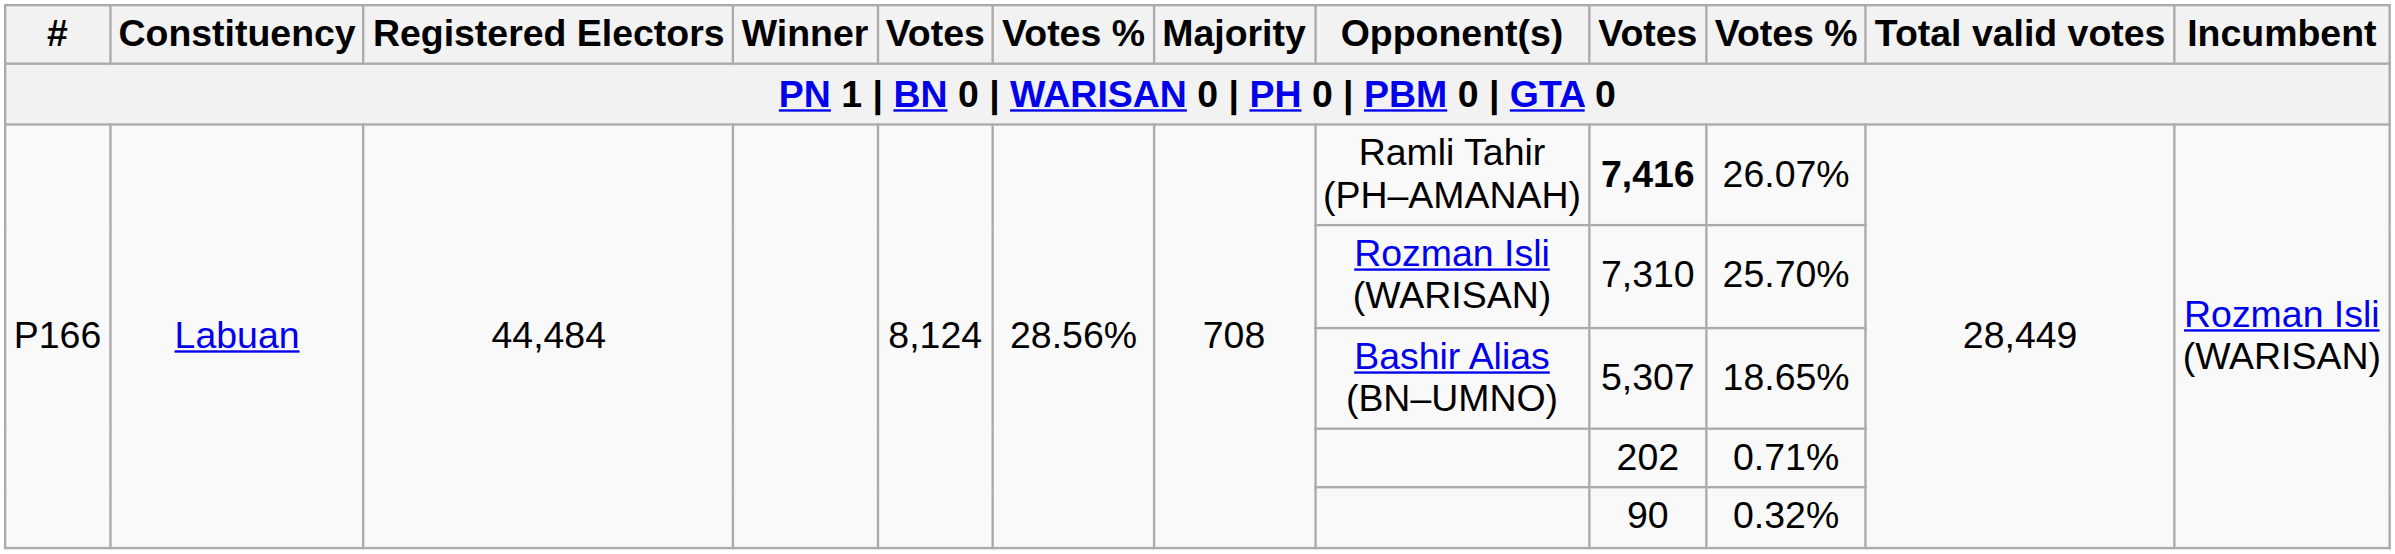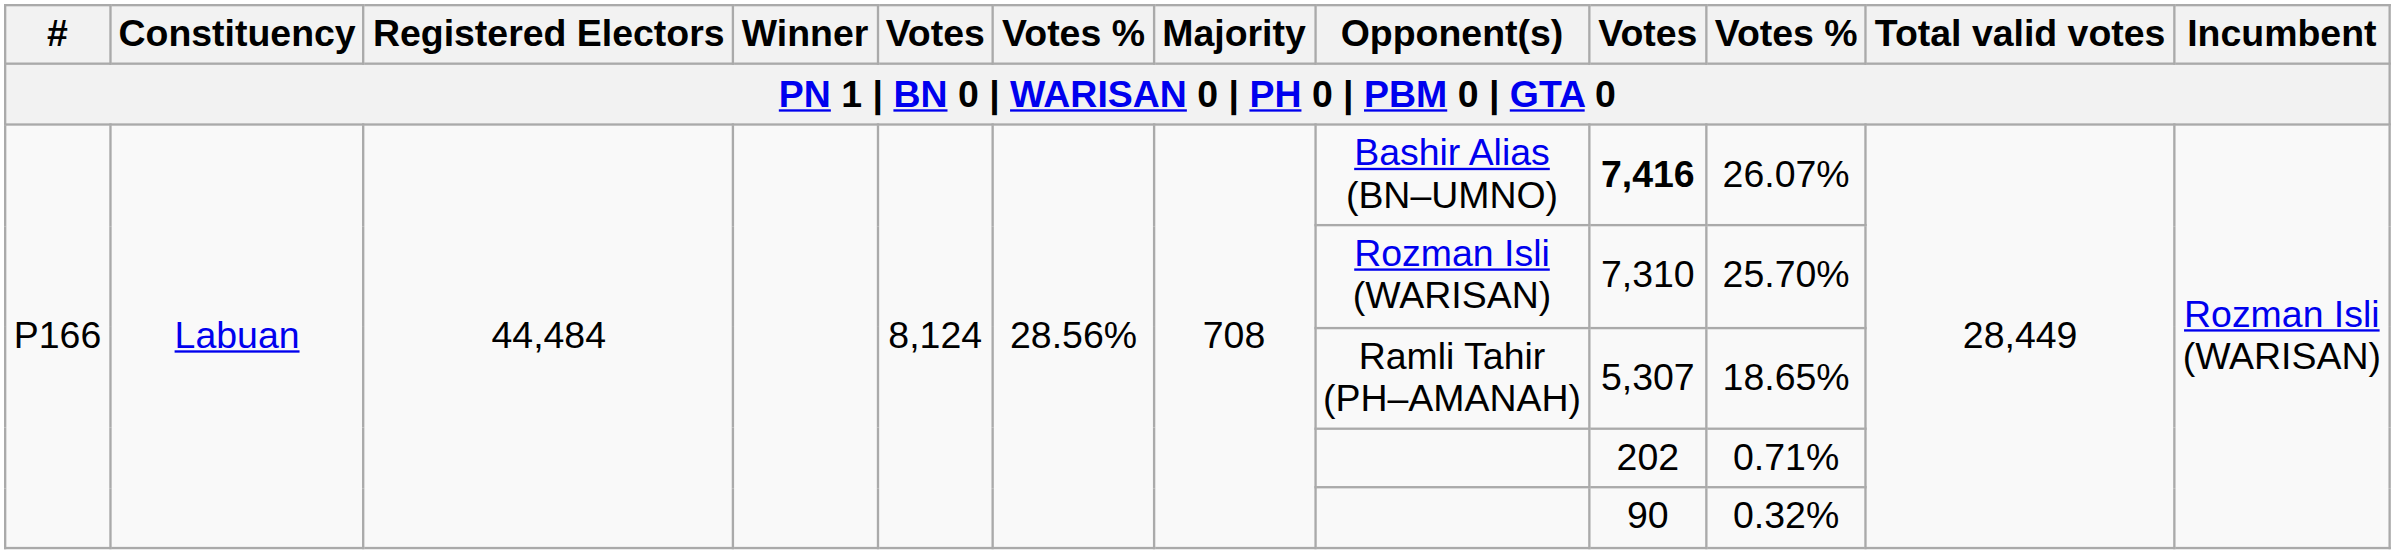(1452, 174) Ramli Tahir (PH–AMANAH) -> (1452, 174) Bashir Alias (BN–UMNO)
(1452, 376) Bashir Alias (BN–UMNO) -> (1452, 376) Ramli Tahir (PH–AMANAH)
